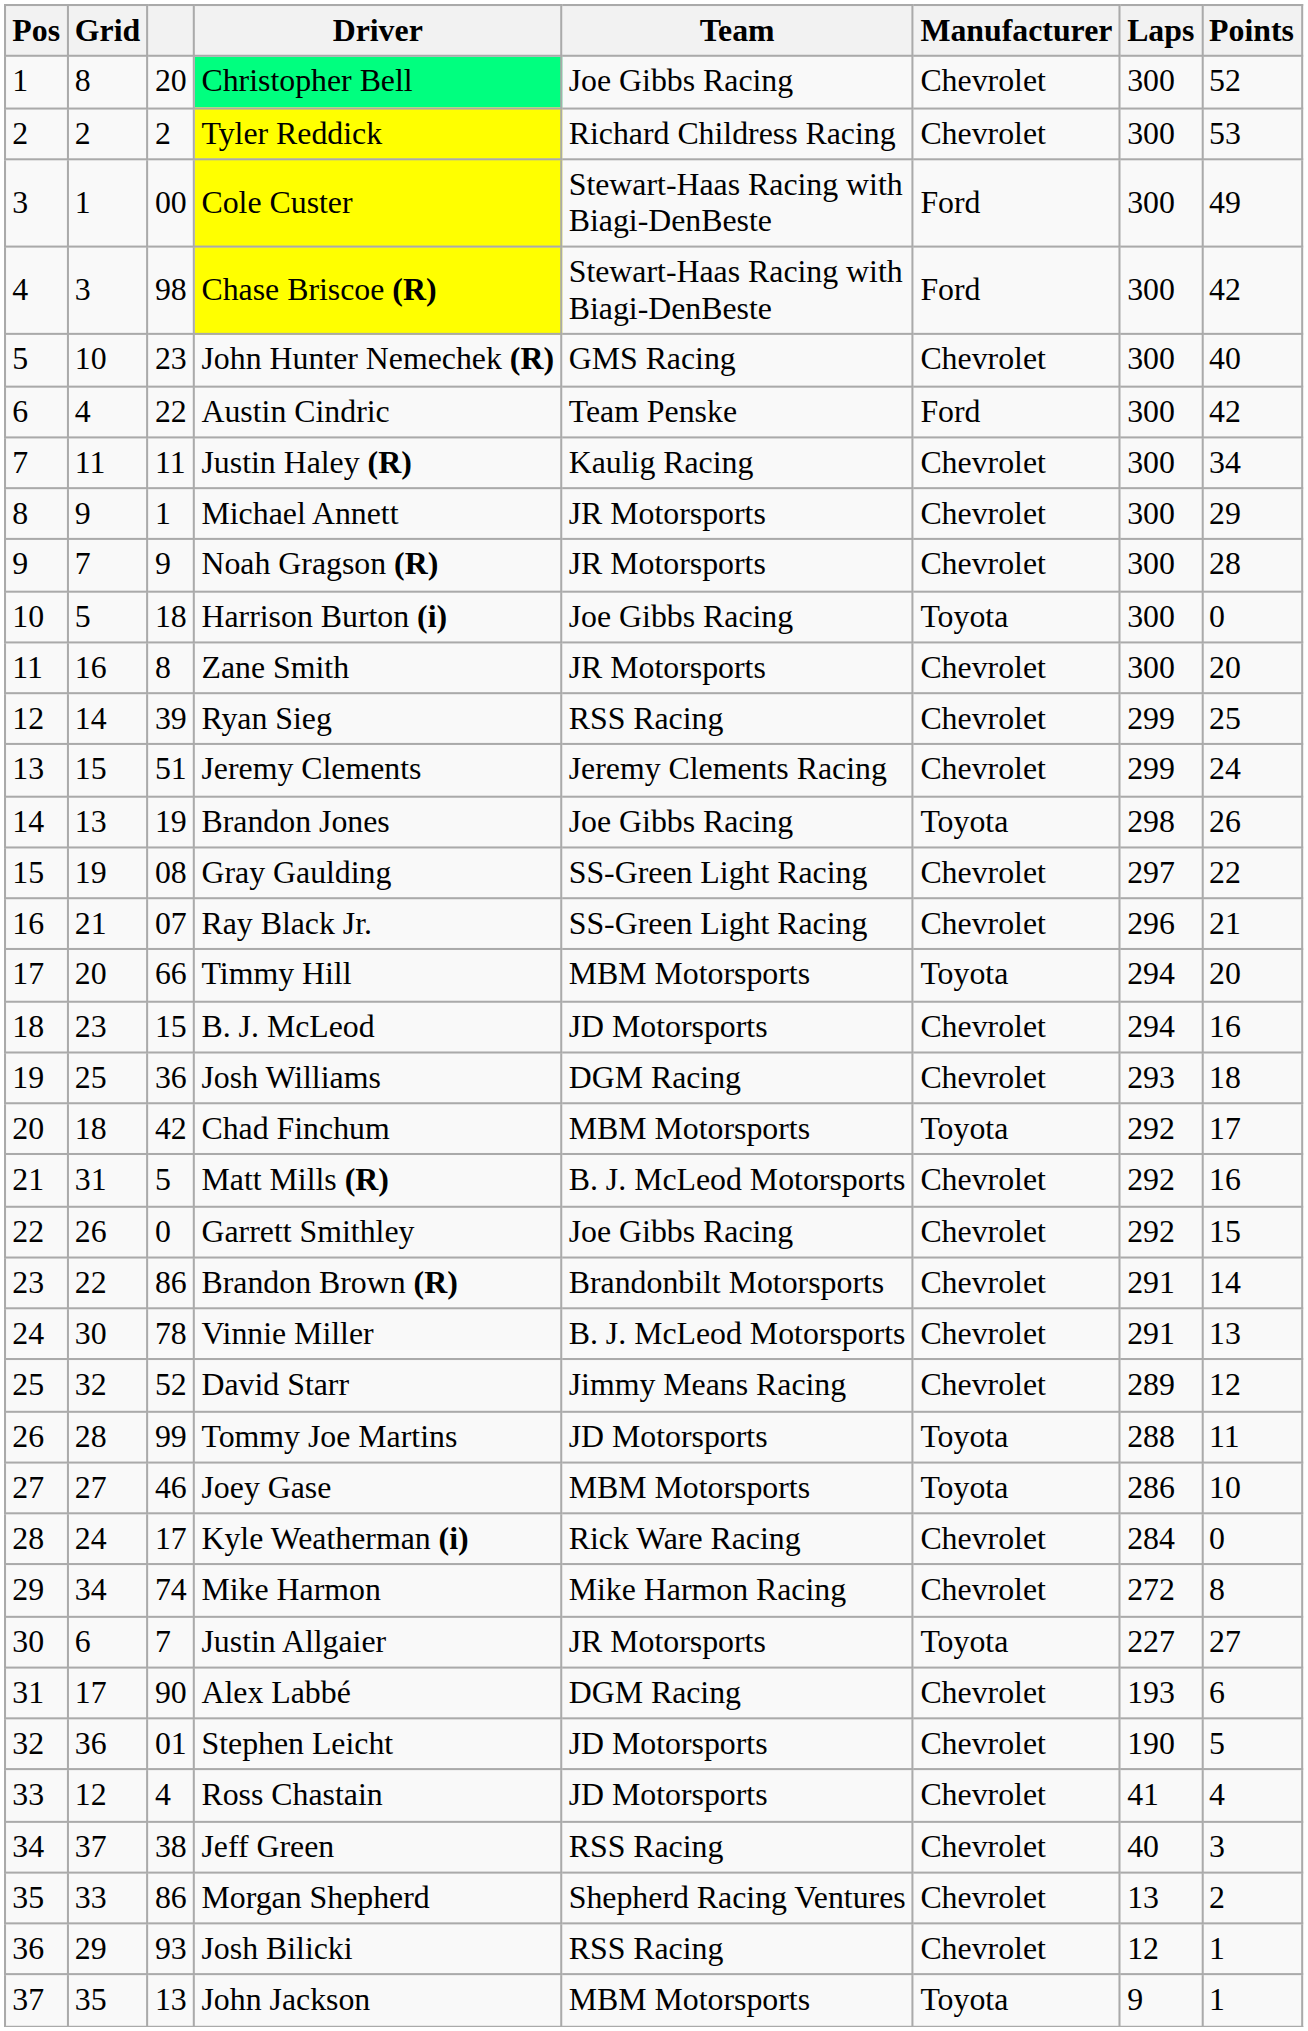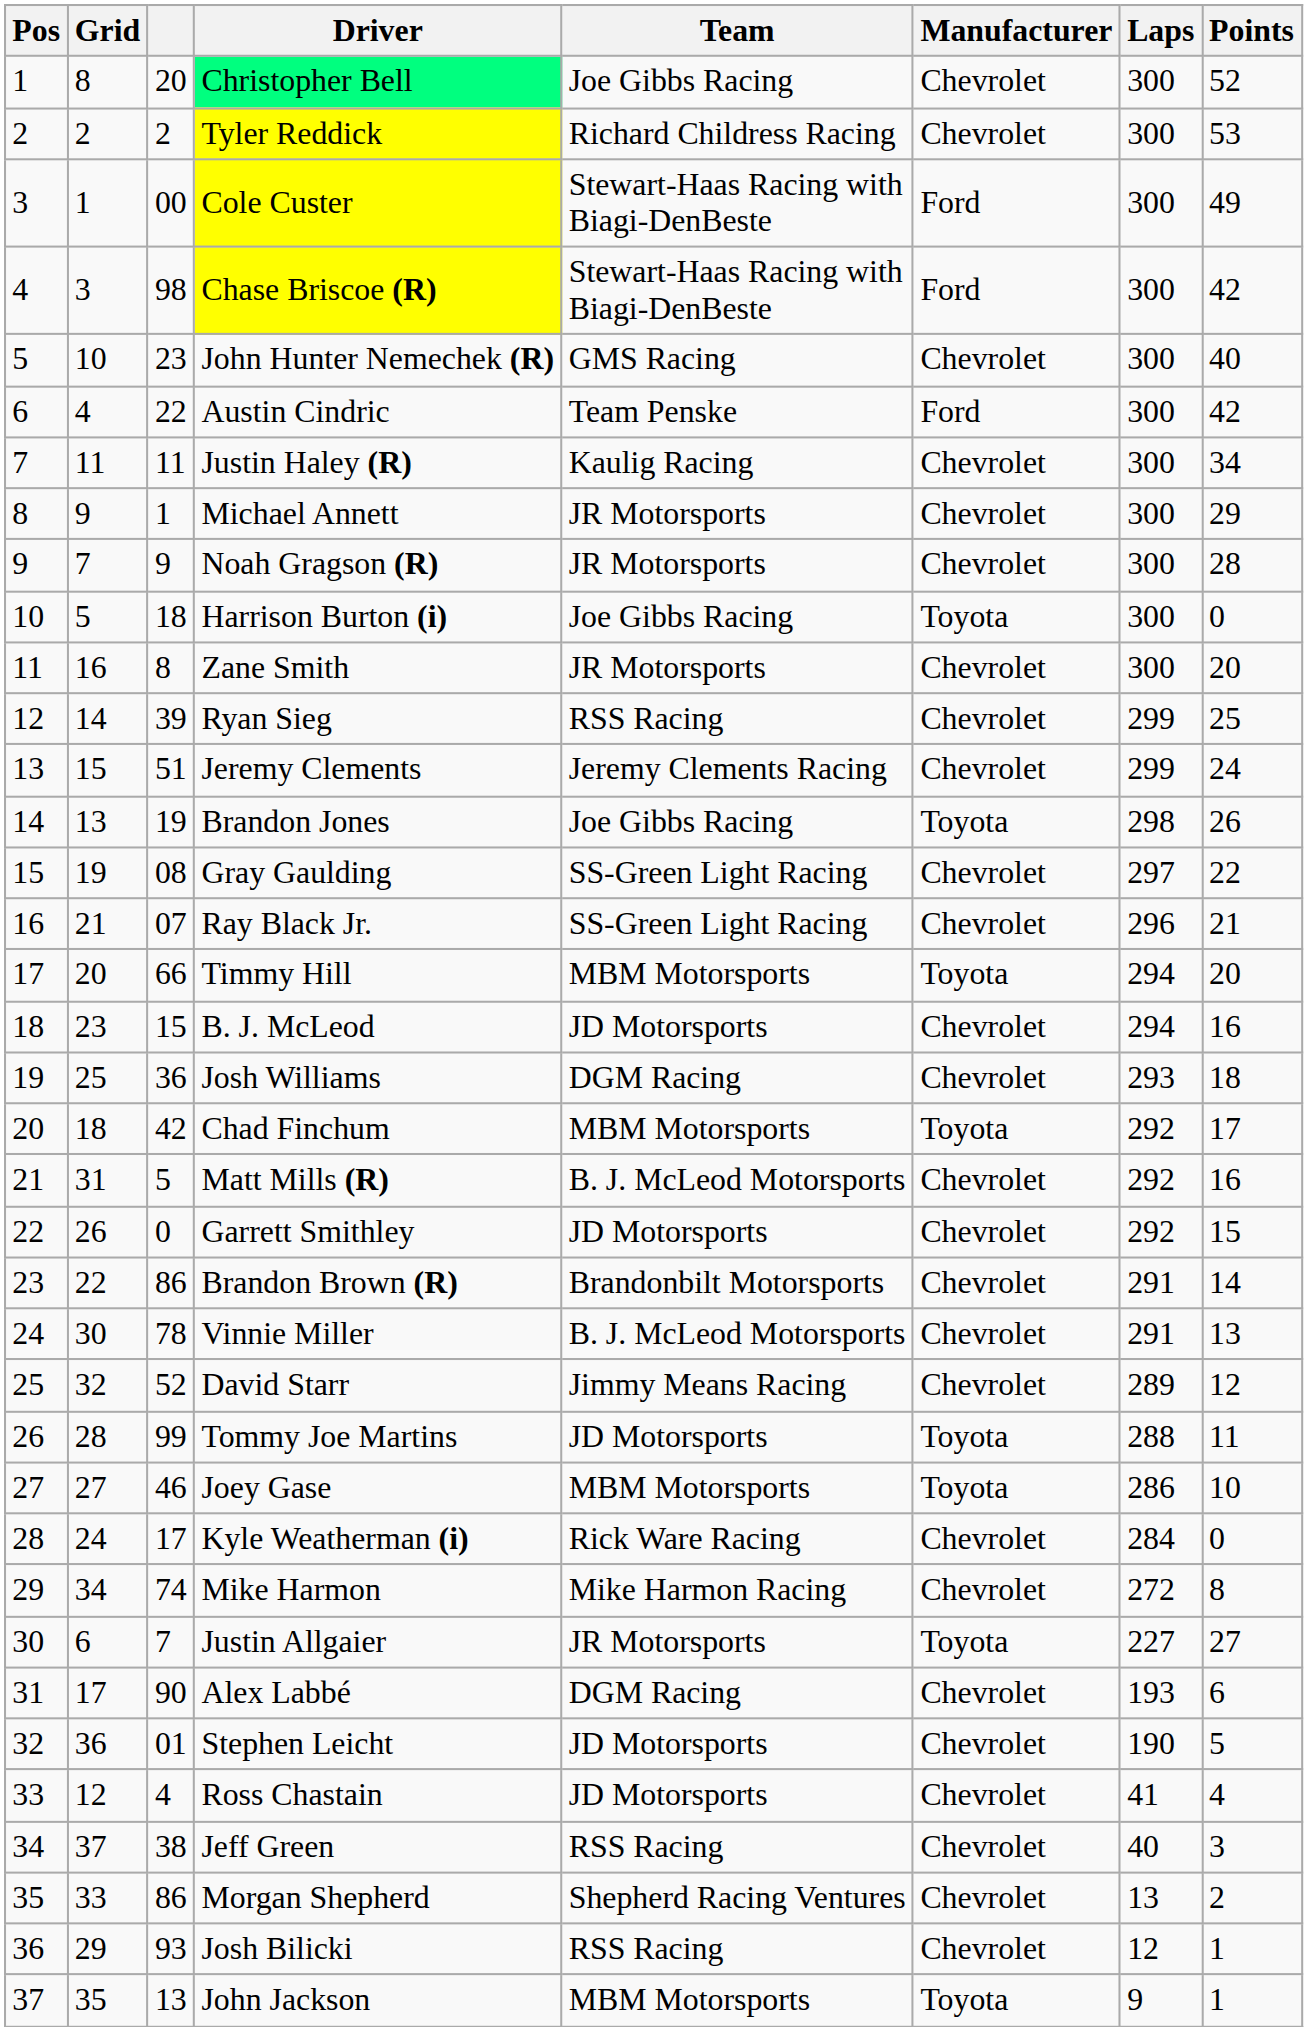(681, 1230) Joe Gibbs Racing -> (668, 1230) JD Motorsports
